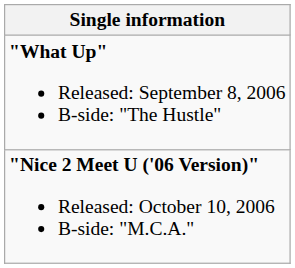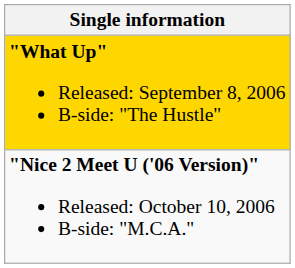(147, 83) no background -> (147, 83) gold background
